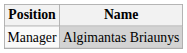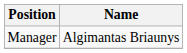(121, 37) lightgrey background -> (121, 37) no background
